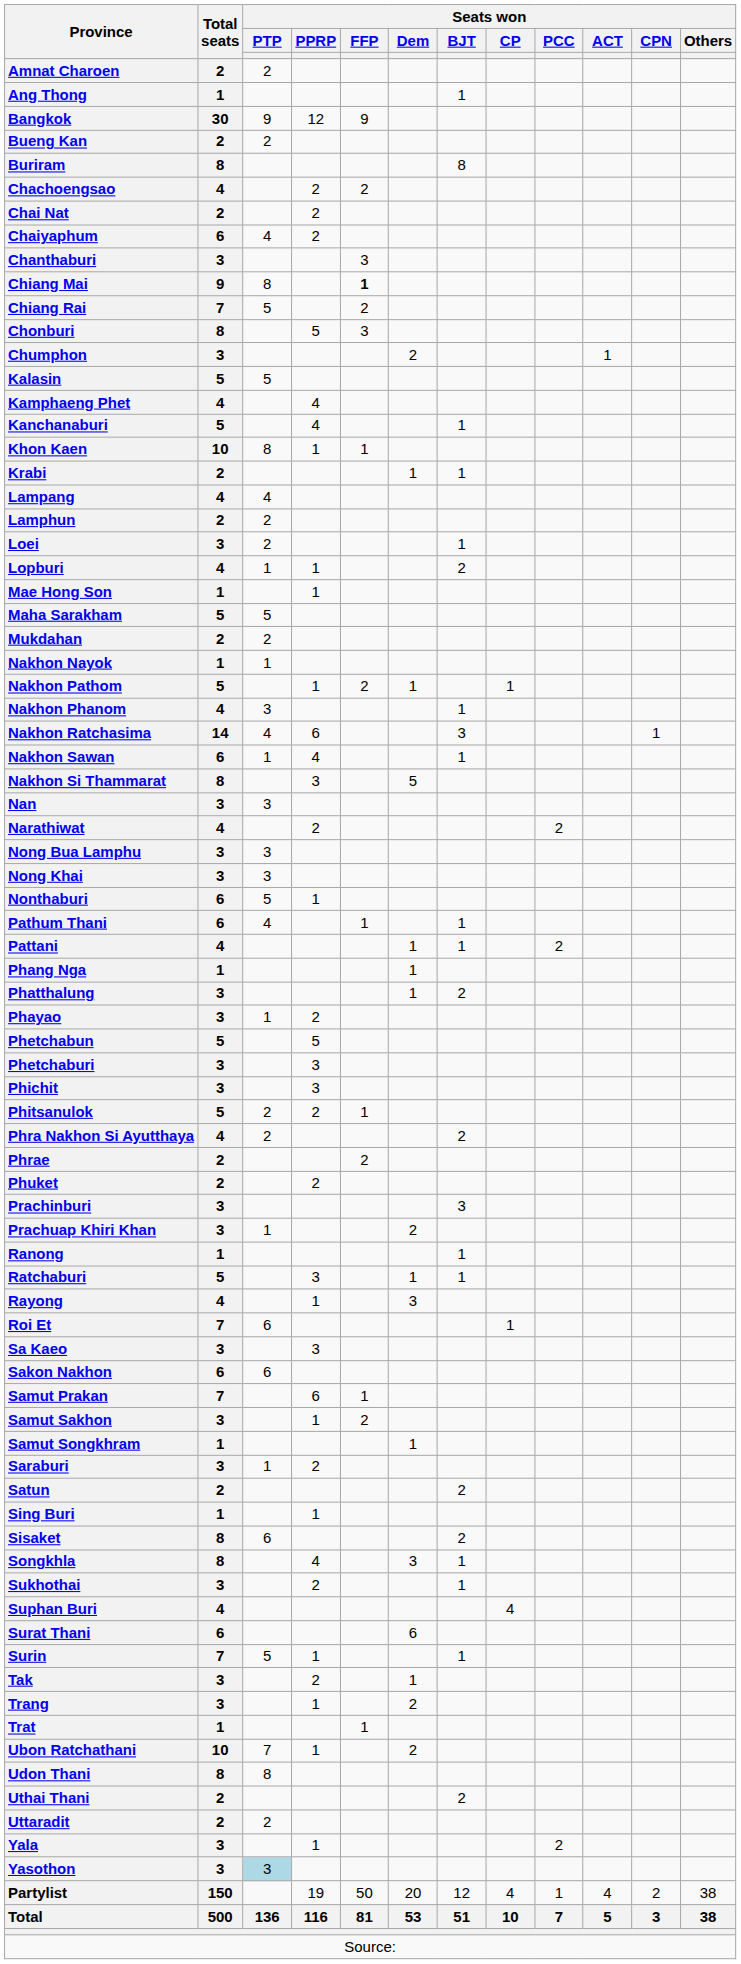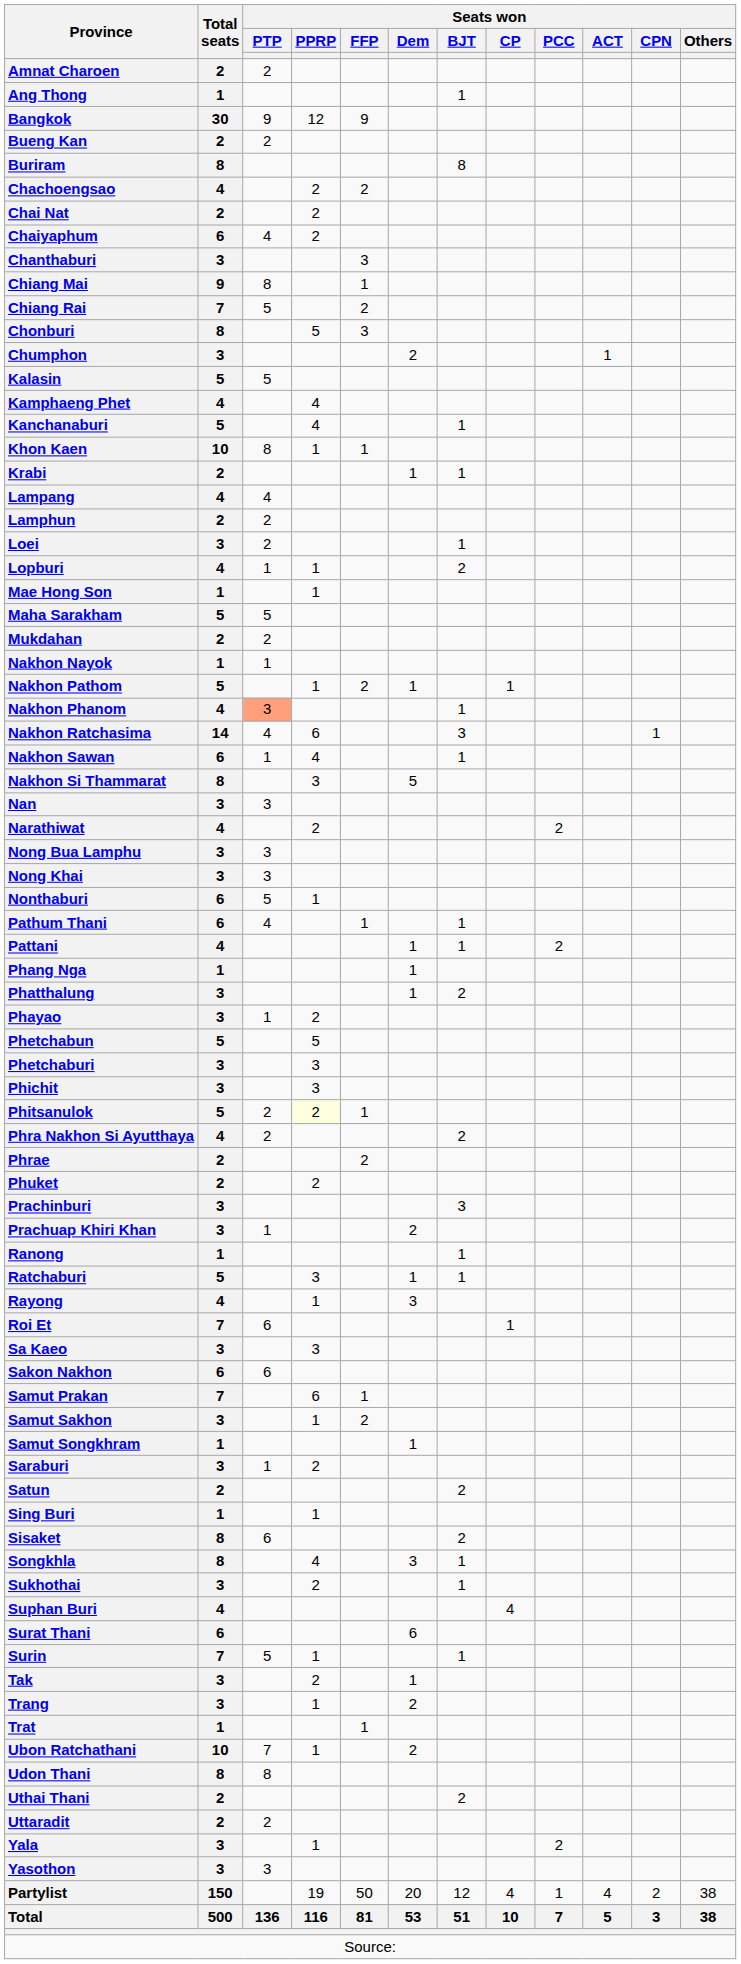(364, 284) bold -> (364, 284) normal
(267, 710) no background -> (267, 710) lightsalmon background
(316, 1112) no background -> (316, 1112) lightyellow background
(267, 1869) lightblue background -> (267, 1869) no background
